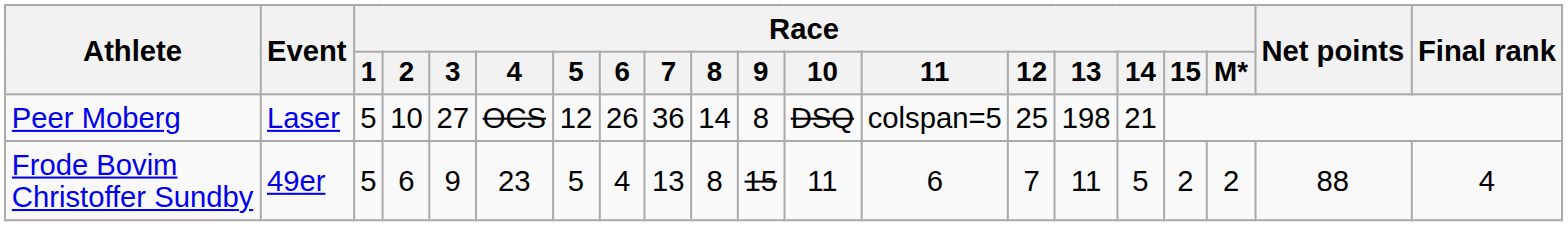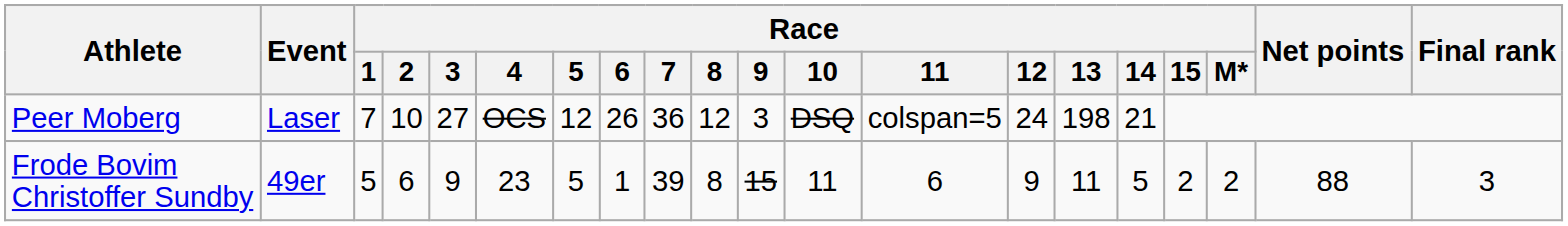(368, 118) 5 -> (368, 118) 7
(715, 118) 14 -> (715, 118) 12
(761, 118) 8 -> (761, 118) 3
(1032, 118) 25 -> (1032, 118) 24
(622, 181) 4 -> (622, 181) 1
(668, 181) 13 -> (668, 181) 39
(1032, 181) 7 -> (1032, 181) 9
(1487, 181) 4 -> (1487, 181) 3
